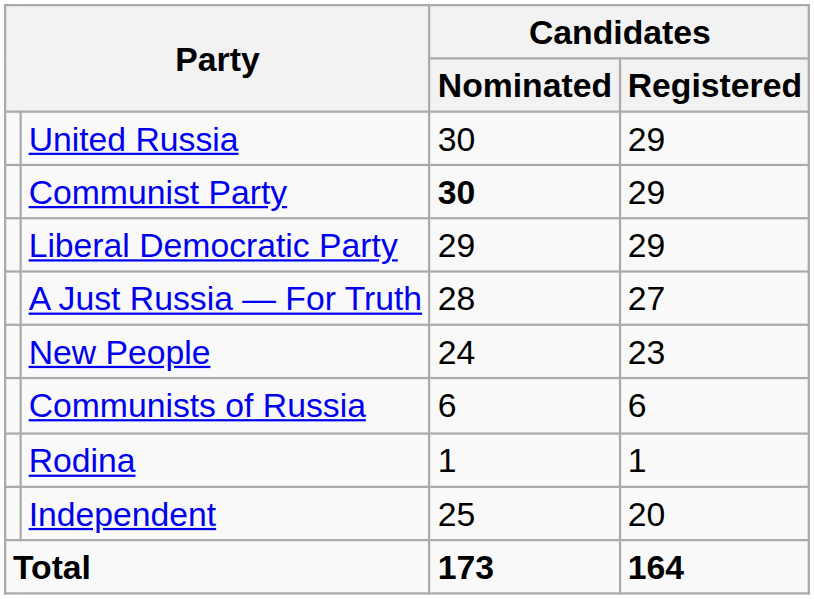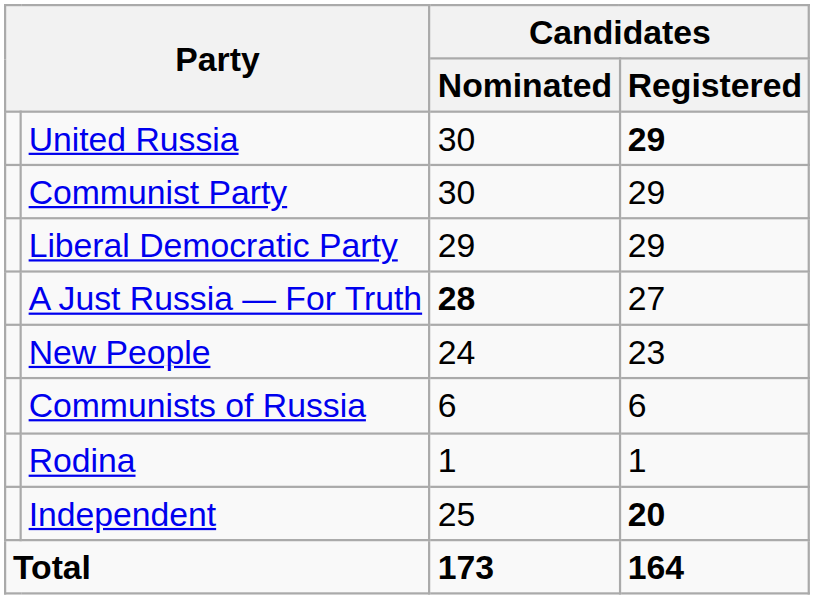(646, 139) normal -> (646, 139) bold
(457, 192) bold -> (457, 192) normal
(457, 299) normal -> (457, 299) bold
(646, 513) normal -> (646, 513) bold
